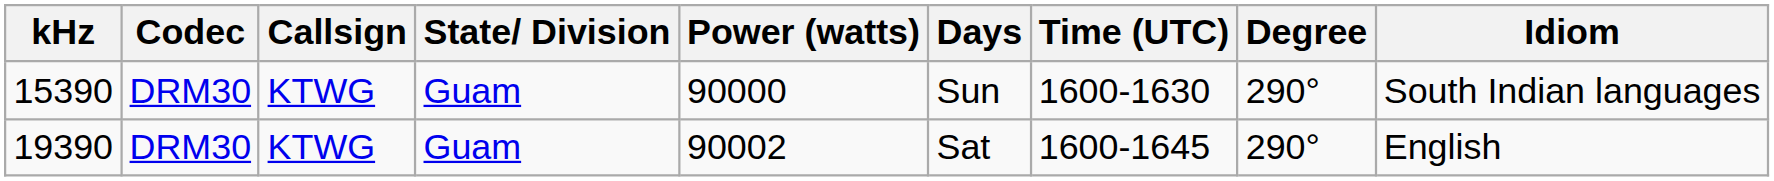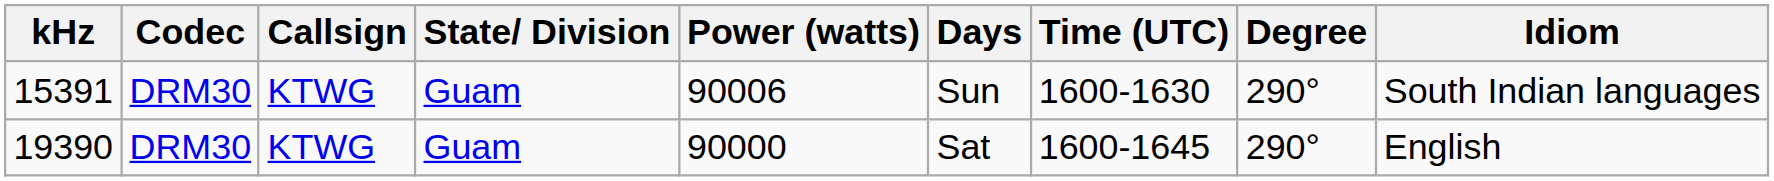(63, 89) 15390 -> (63, 89) 15391
(737, 89) 90000 -> (737, 89) 90006
(737, 146) 90002 -> (737, 146) 90000
